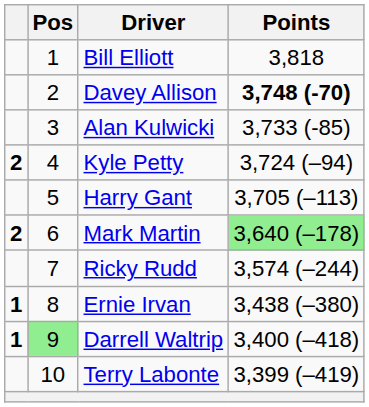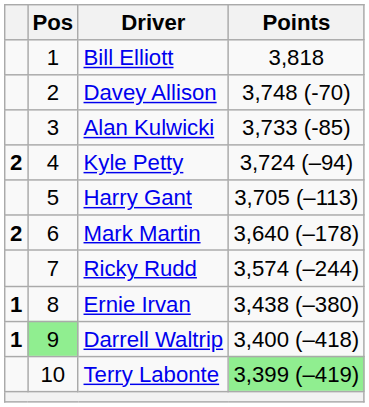(296, 93) bold -> (296, 93) normal
(296, 233) lightgreen background -> (296, 233) no background
(296, 374) no background -> (296, 374) lightgreen background
